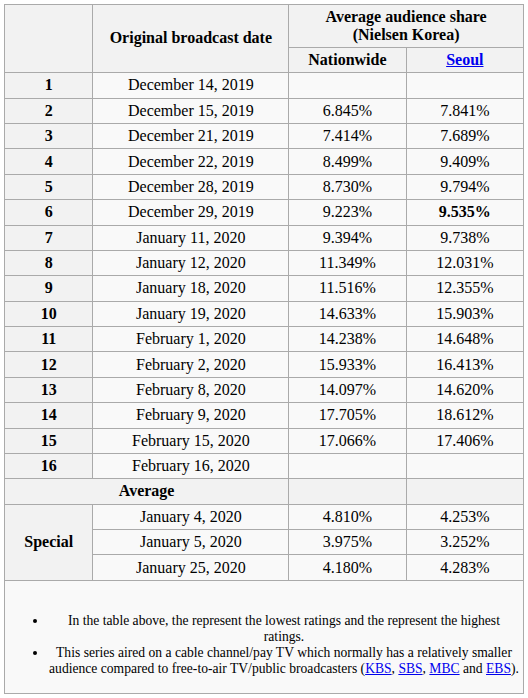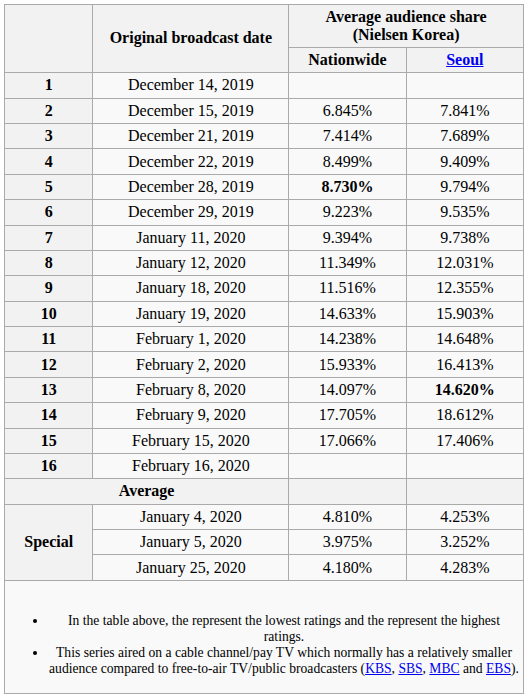(347, 186) normal -> (347, 186) bold
(465, 212) bold -> (465, 212) normal
(465, 389) normal -> (465, 389) bold
